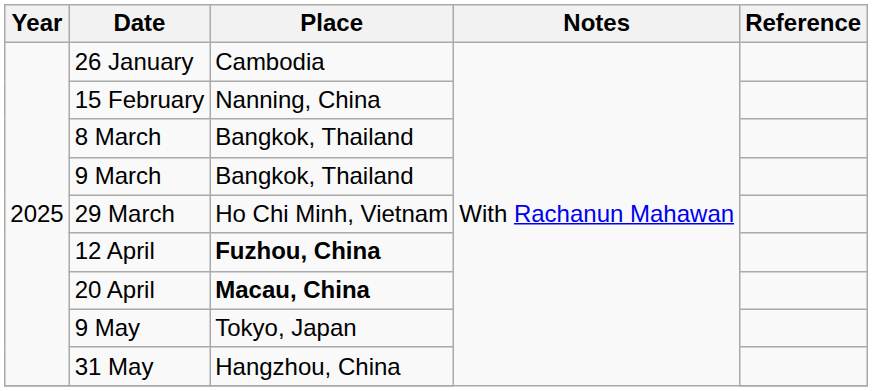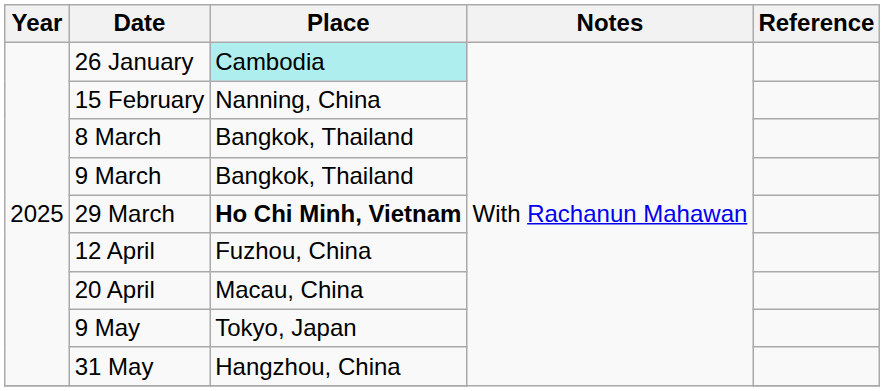(270, 61) no background -> (270, 61) paleturquoise background
(332, 213) normal -> (338, 213) bold
(298, 251) bold -> (293, 251) normal
(293, 289) bold -> (289, 289) normal
